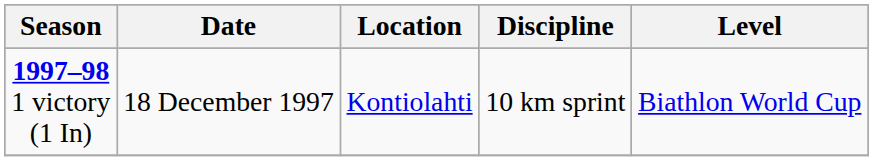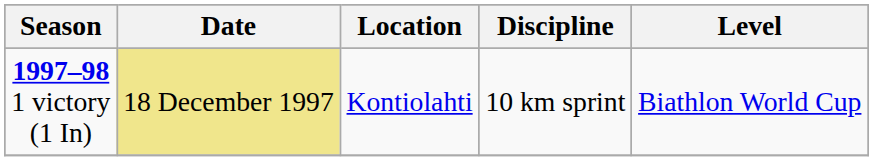(228, 101) no background -> (228, 101) khaki background
